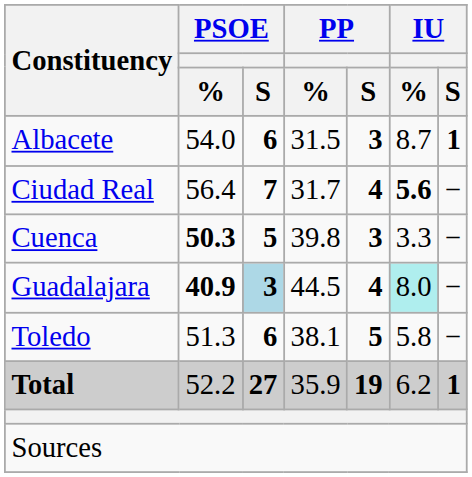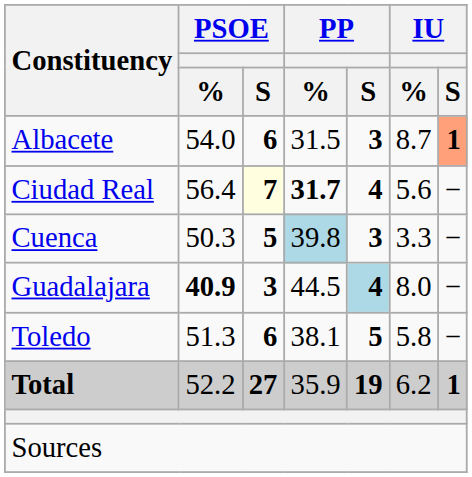(454, 140) no background -> (454, 140) lightsalmon background
(270, 189) no background -> (270, 189) lightyellow background
(316, 189) normal -> (316, 189) bold
(414, 189) bold -> (414, 189) normal
(210, 238) bold -> (210, 238) normal
(316, 238) no background -> (316, 238) lightblue background
(270, 287) lightblue background -> (270, 287) no background
(375, 287) no background -> (375, 287) lightblue background
(414, 287) paleturquoise background -> (414, 287) no background
